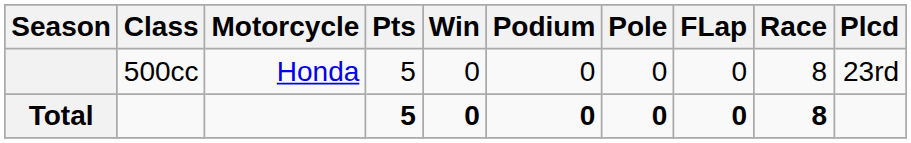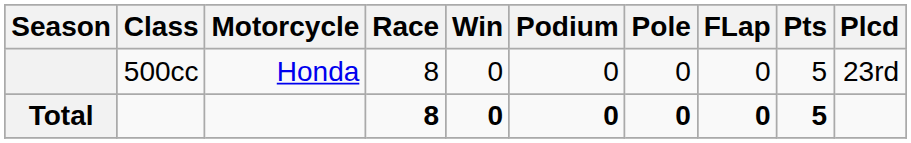columns swapped: (794, 26) <-> (394, 26)
